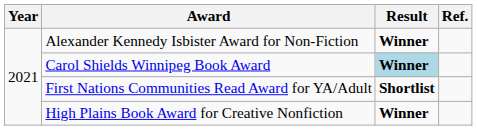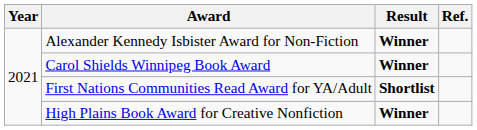(404, 64) lightblue background -> (404, 64) no background
